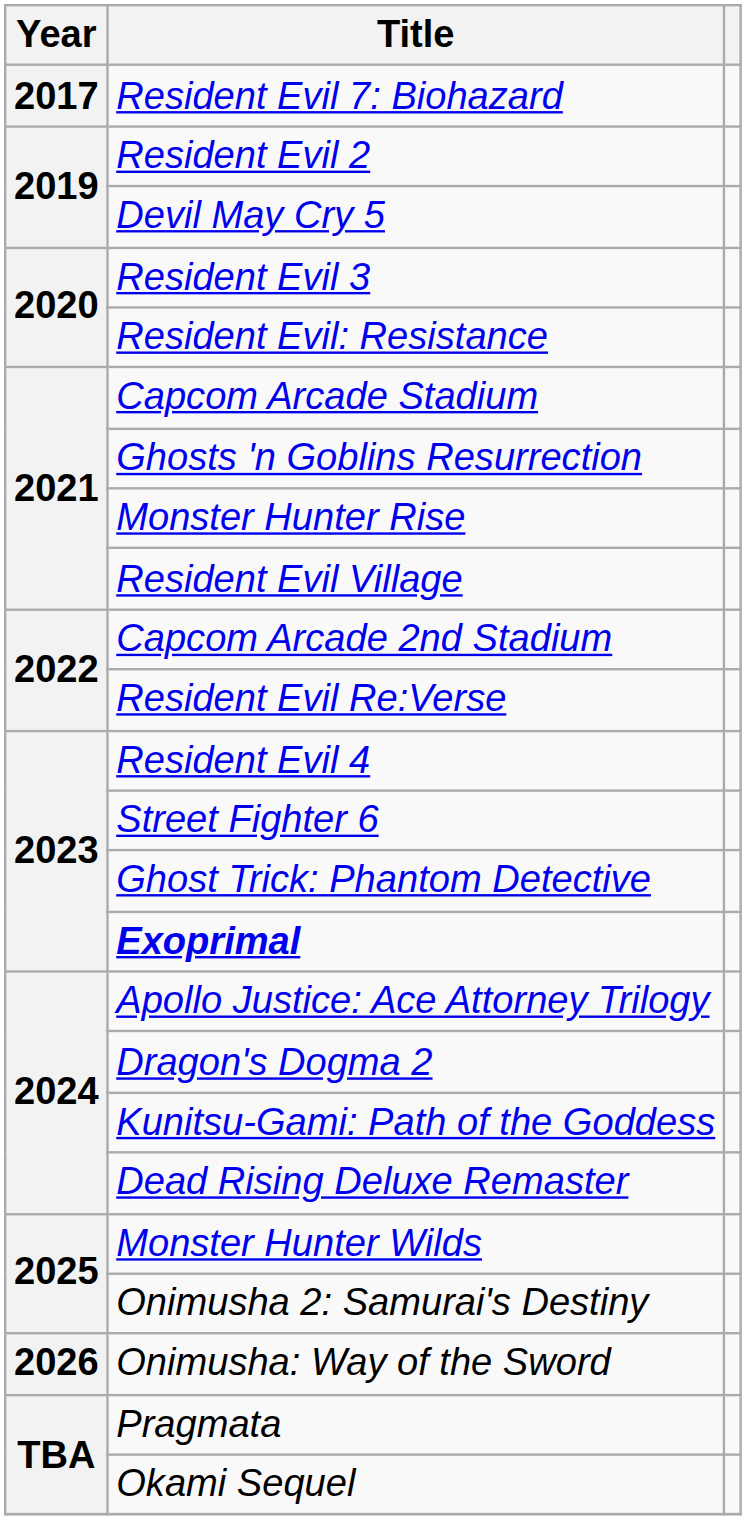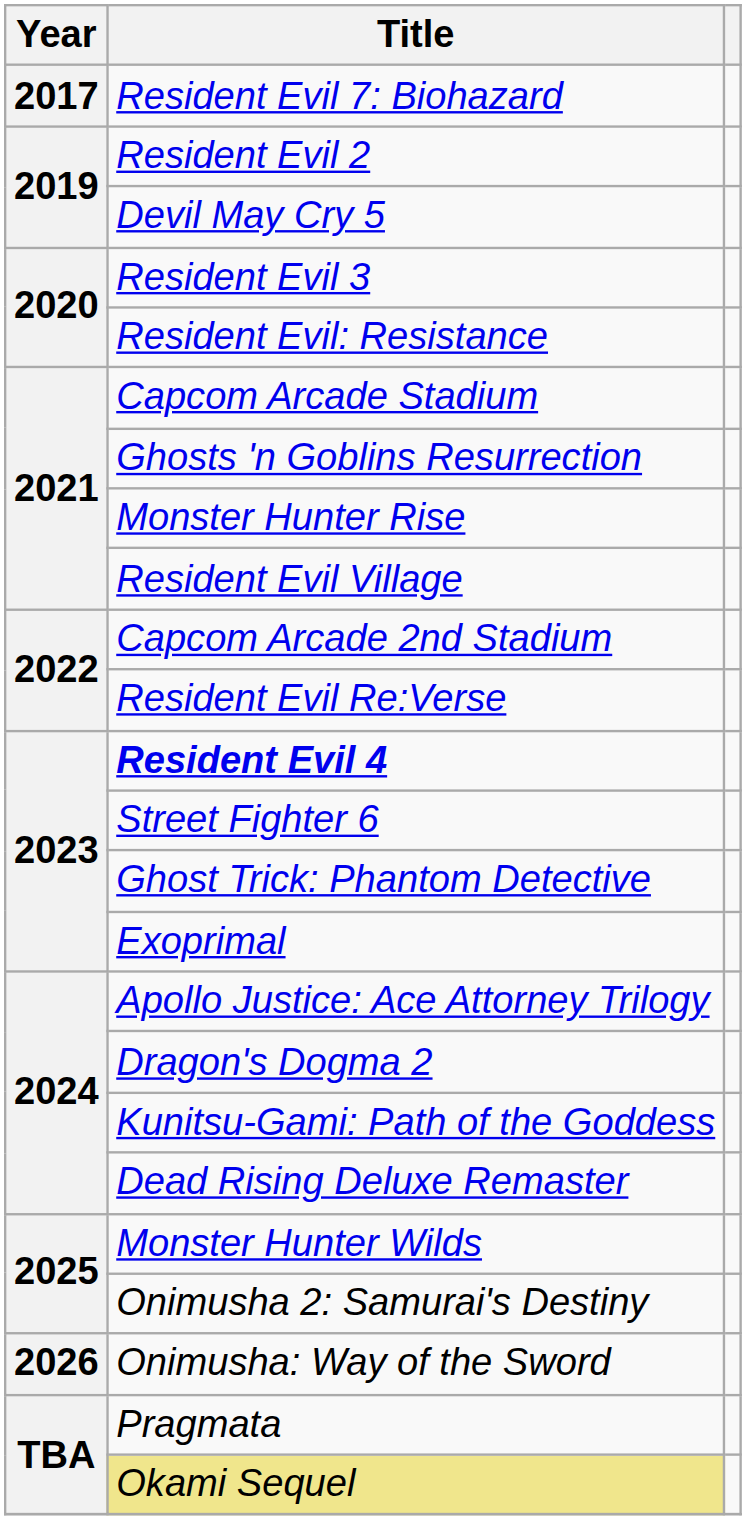(243, 759) normal -> (252, 759) bold
(208, 940) bold -> (201, 940) normal
(236, 1484) no background -> (236, 1484) khaki background
